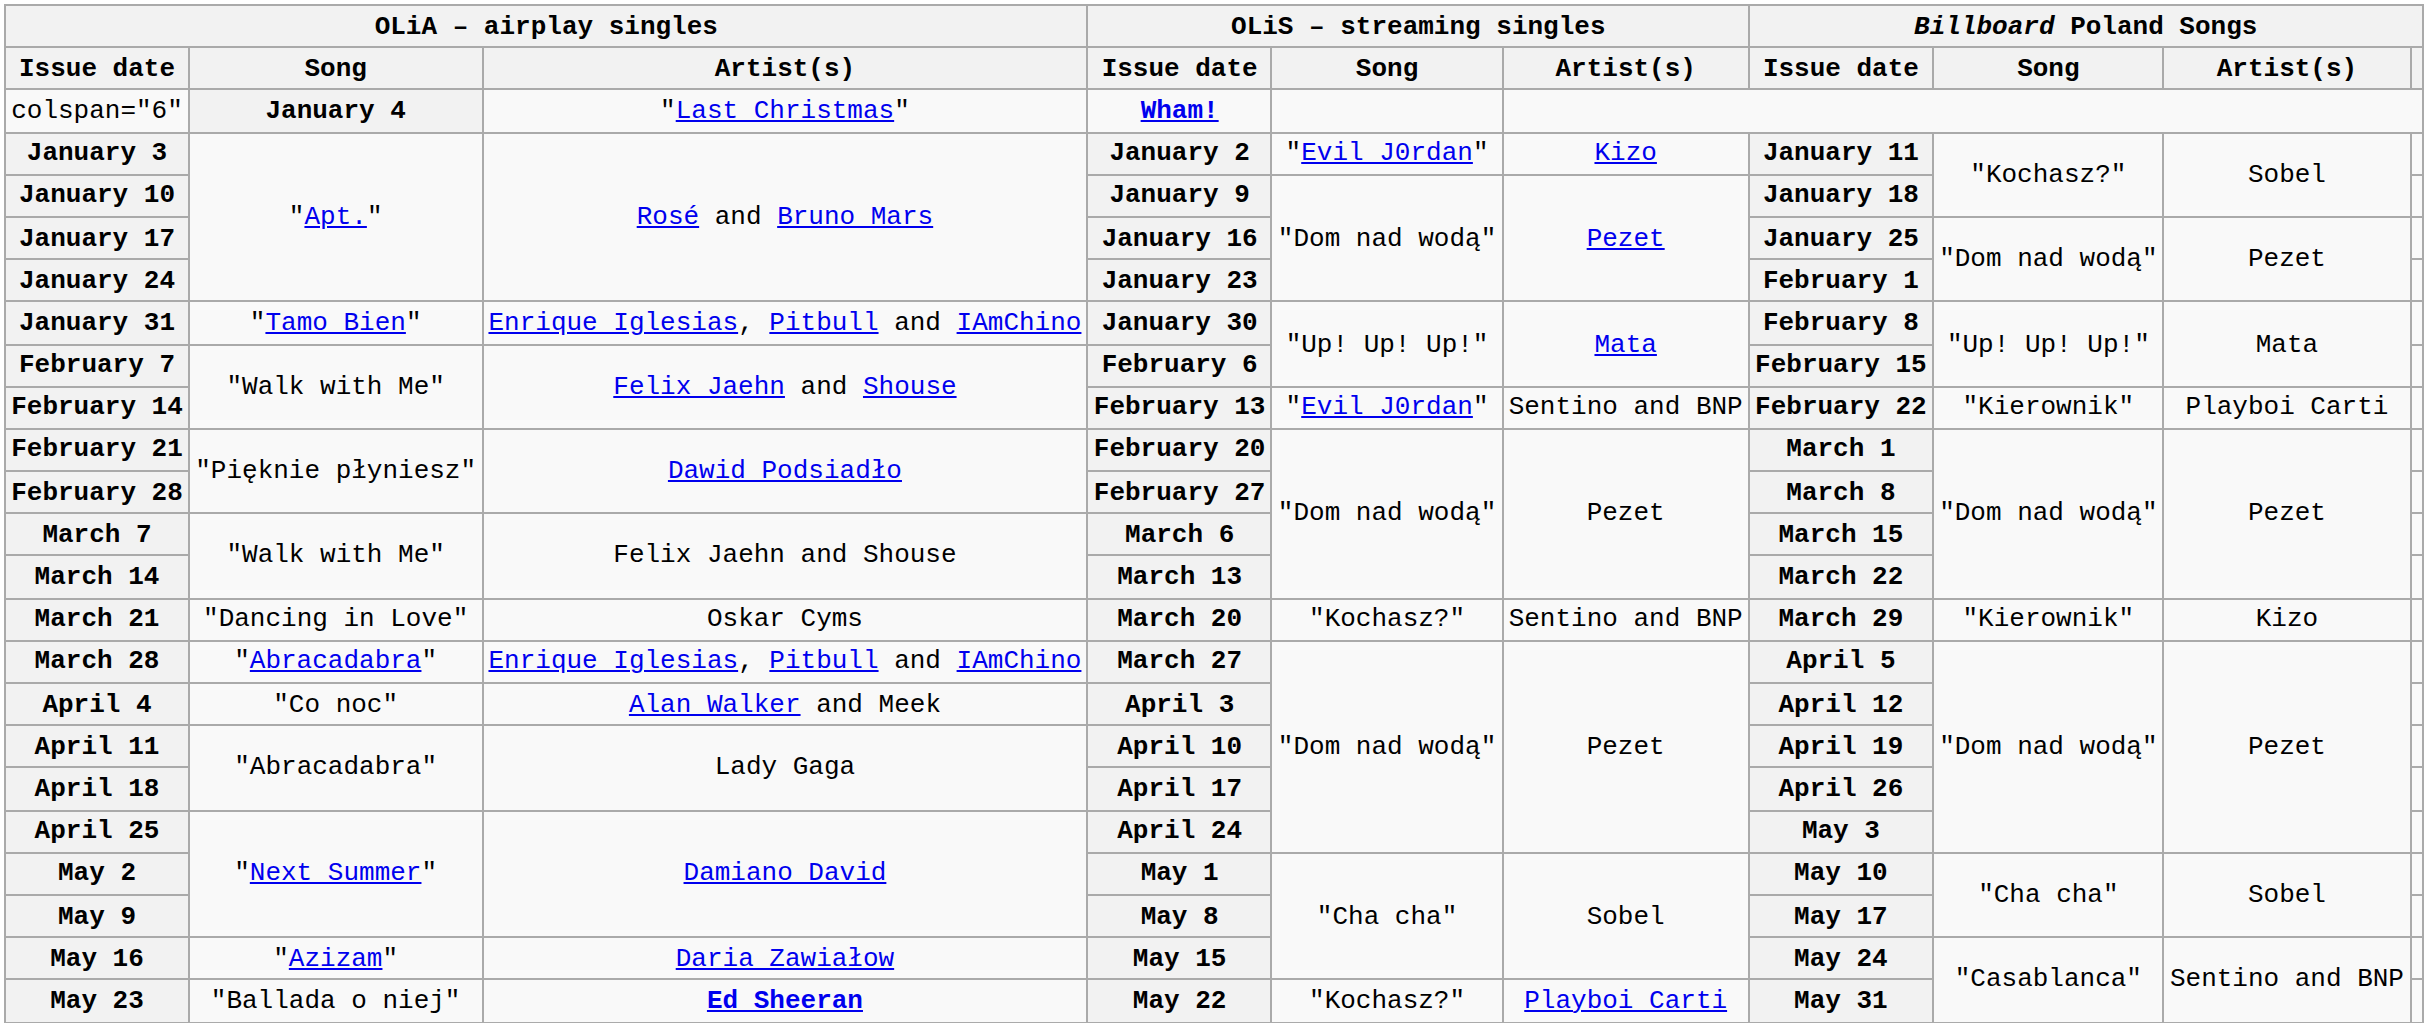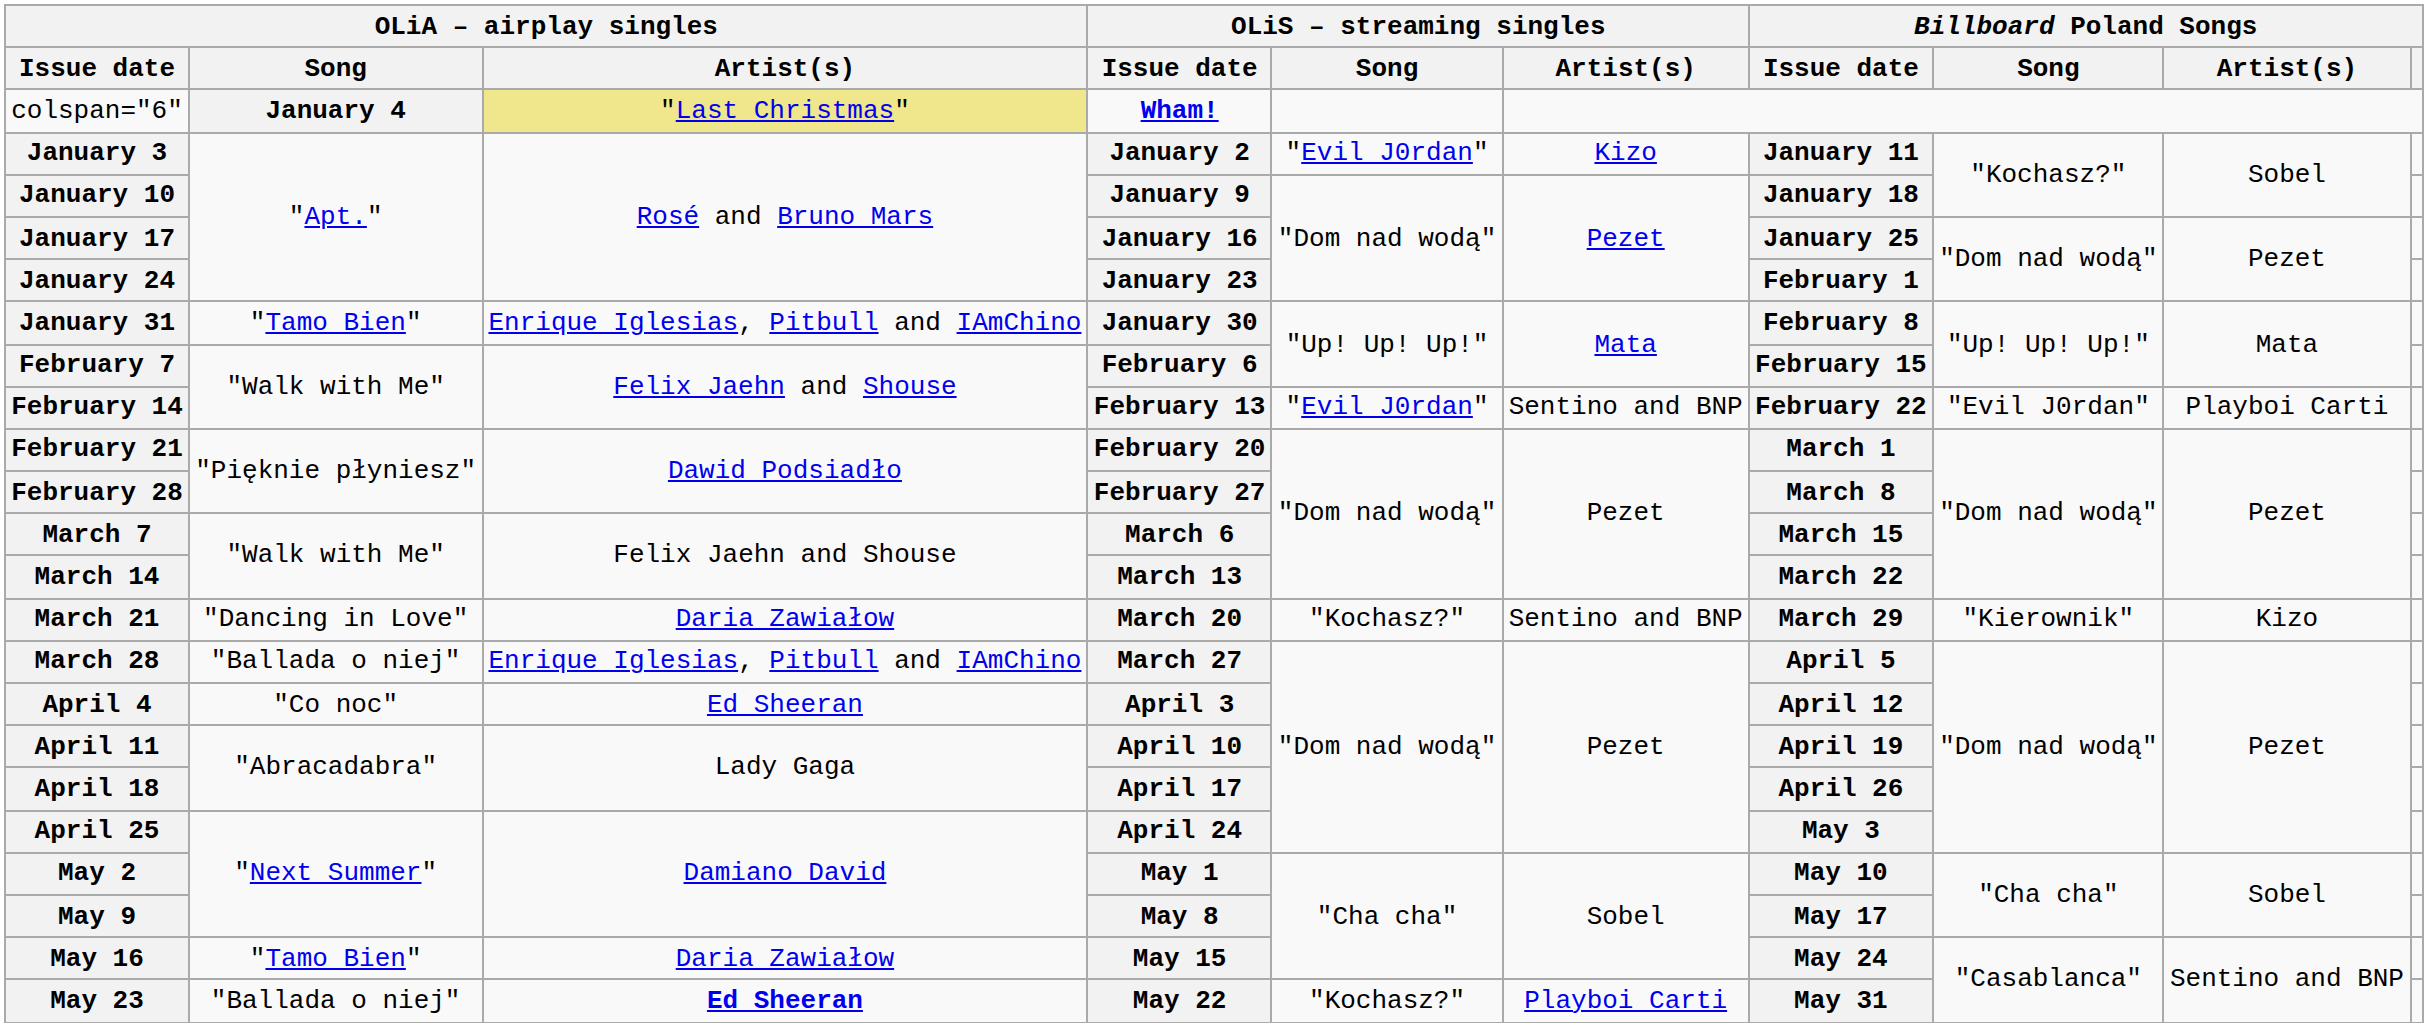(785, 111) no background -> (785, 111) khaki background
(2048, 408) "Kierownik" -> (2048, 408) "Evil J0rdan"
(785, 619) Oskar Cyms -> (785, 619) Daria Zawiałow
(336, 662) "Abracadabra" -> (336, 662) "Ballada o niej"
(785, 704) Alan Walker and Meek -> (785, 704) Ed Sheeran
(336, 958) "Azizam" -> (336, 958) "Tamo Bien"
